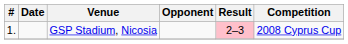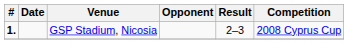(11, 30) normal -> (11, 30) bold
(235, 30) pink background -> (235, 30) no background
